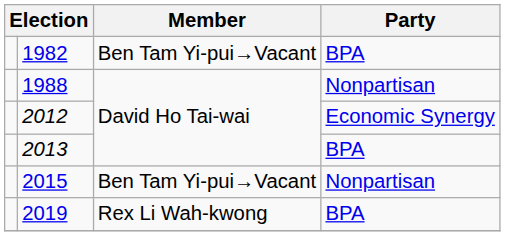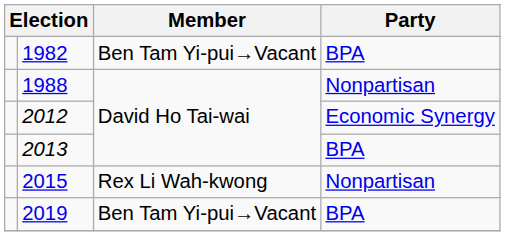(207, 181) Ben Tam Yi-pui→Vacant -> (183, 181) Rex Li Wah-kwong
(183, 213) Rex Li Wah-kwong -> (207, 213) Ben Tam Yi-pui→Vacant
